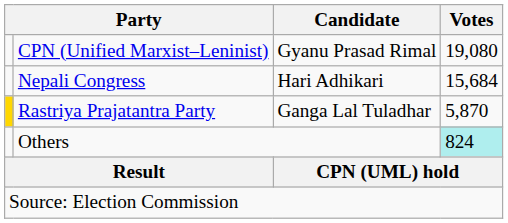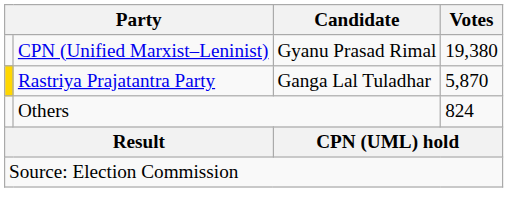(472, 50) 19,080 -> (472, 50) 19,380
- row: (82, 80)
(460, 141) paleturquoise background -> (460, 111) no background
